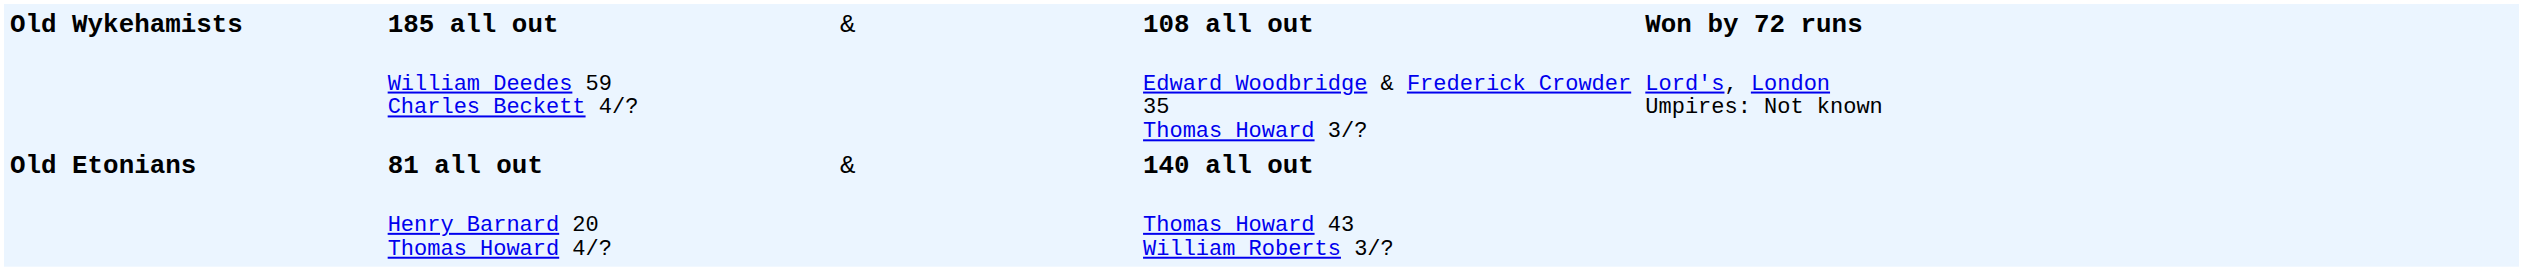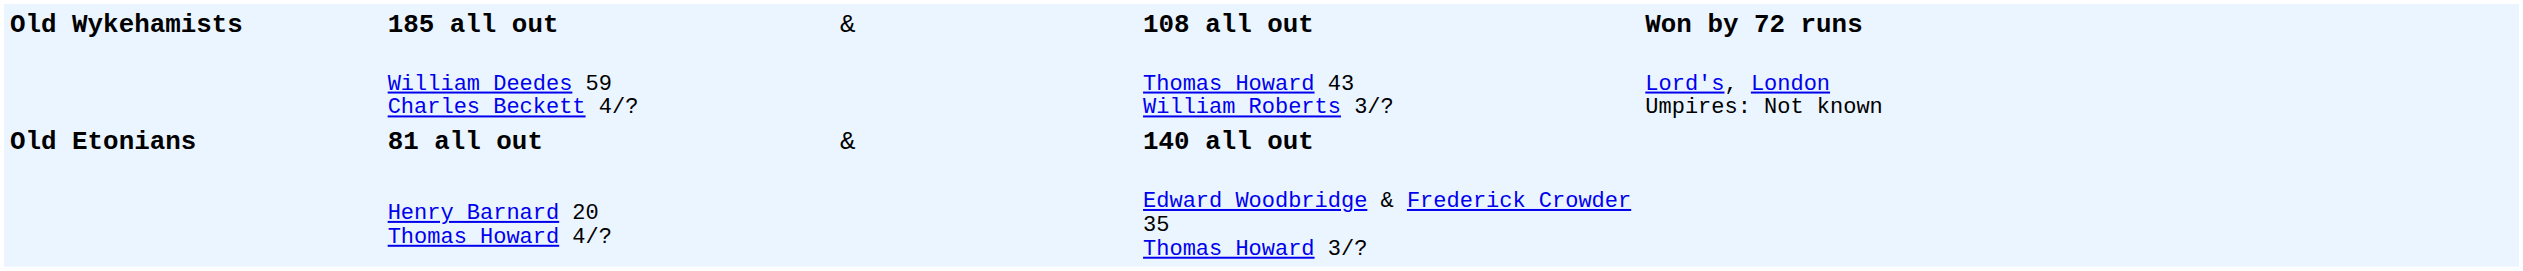(1387, 107) Edward Woodbridge & Frederick Crowder 35 Thomas Howard 3/? -> (1268, 96) Thomas Howard 43 William Roberts 3/?
(1268, 237) Thomas Howard 43 William Roberts 3/? -> (1387, 225) Edward Woodbridge & Frederick Crowder 35 Thomas Howard 3/?
